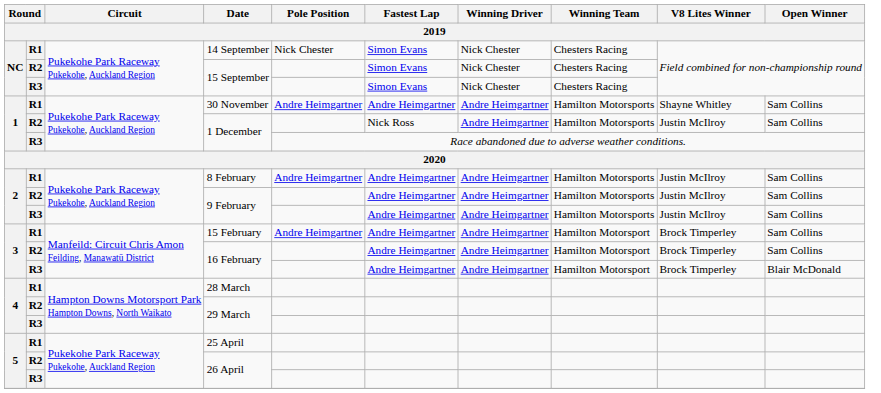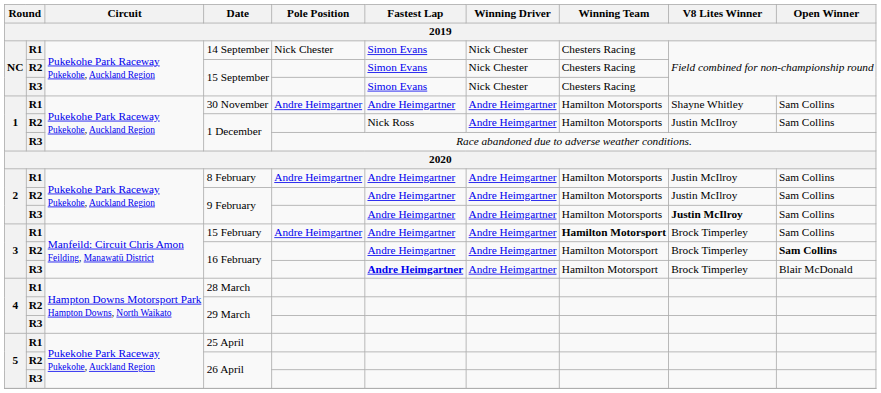(693, 214) normal -> (707, 214) bold
(602, 232) normal -> (614, 232) bold
(795, 251) normal -> (808, 251) bold
(411, 269) normal -> (415, 269) bold
